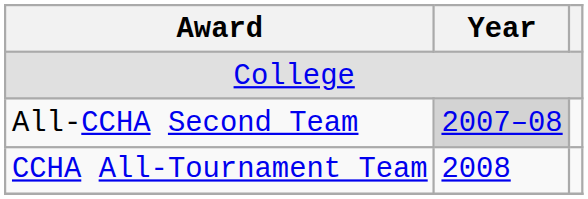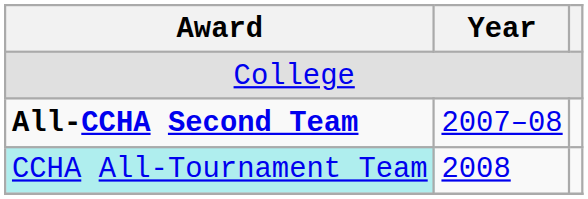(185, 123) normal -> (185, 123) bold
(502, 123) lightgrey background -> (502, 123) no background
(220, 170) no background -> (220, 170) paleturquoise background
